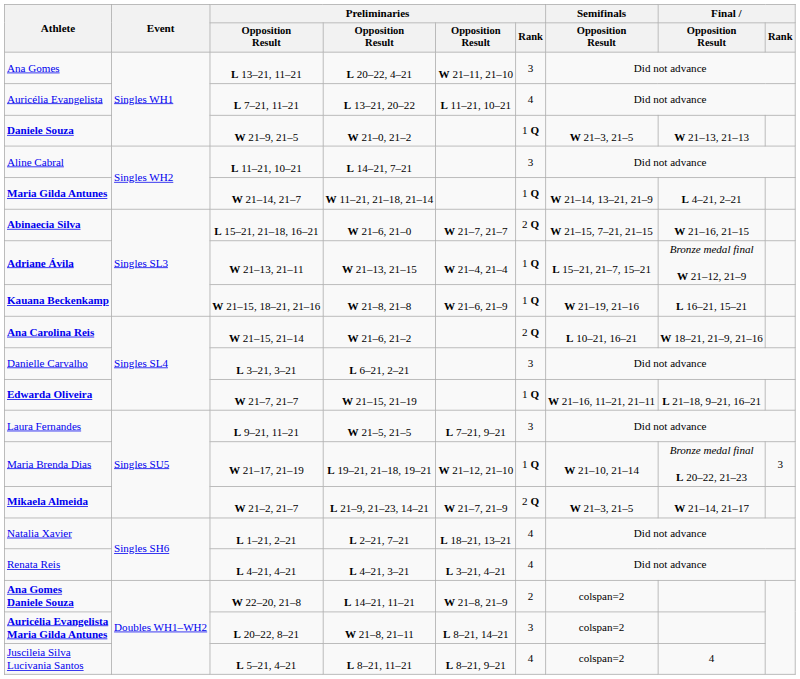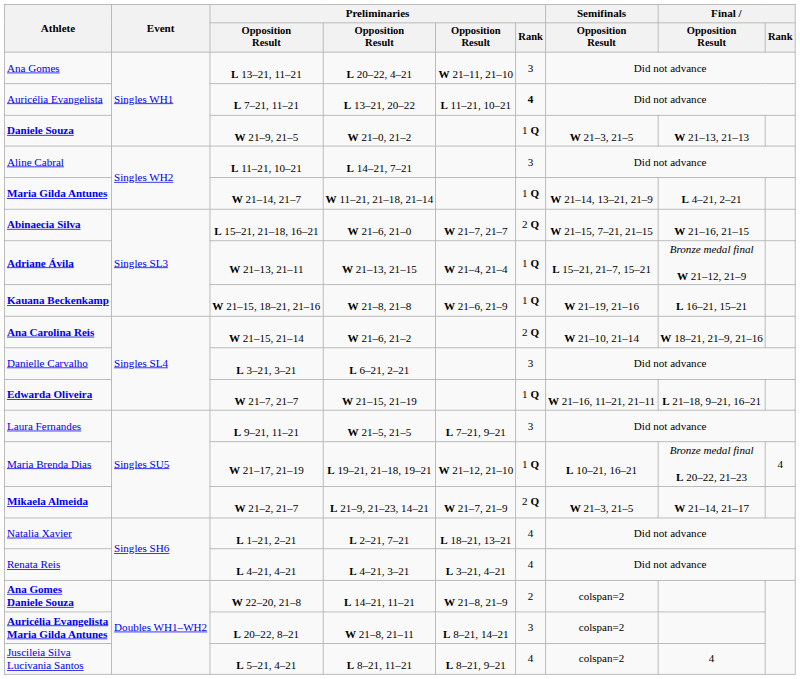(531, 99) normal -> (531, 99) bold
(602, 339) L 10–21, 16–21 -> (602, 339) W 21–10, 21–14
(602, 471) W 21–10, 21–14 -> (602, 471) L 10–21, 16–21
(780, 464) 3 -> (780, 464) 4
